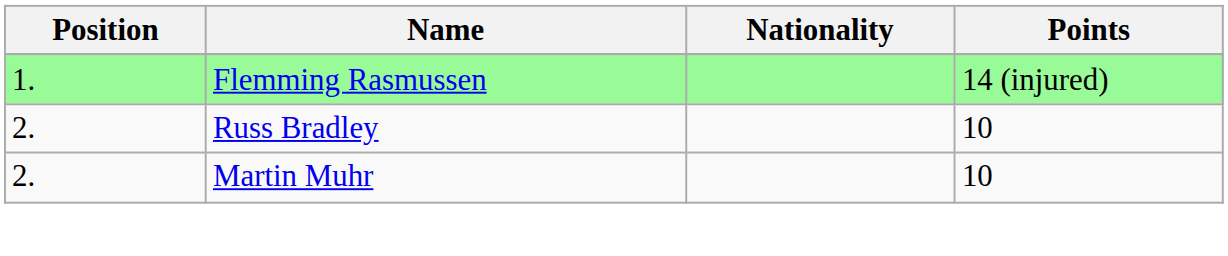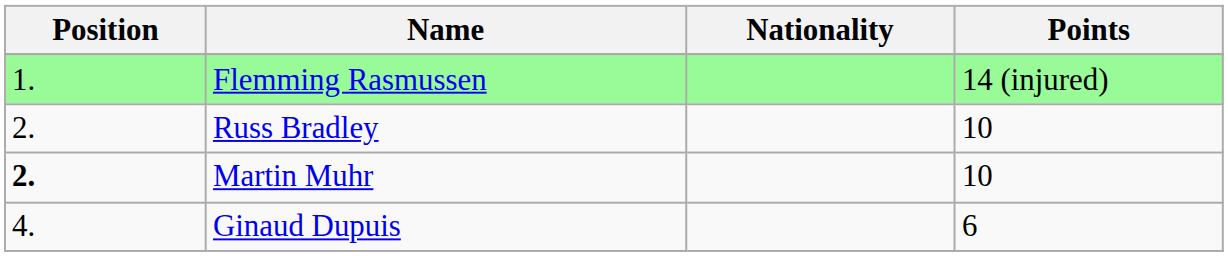(24, 176) normal -> (24, 176) bold
+ row: (307, 225)
